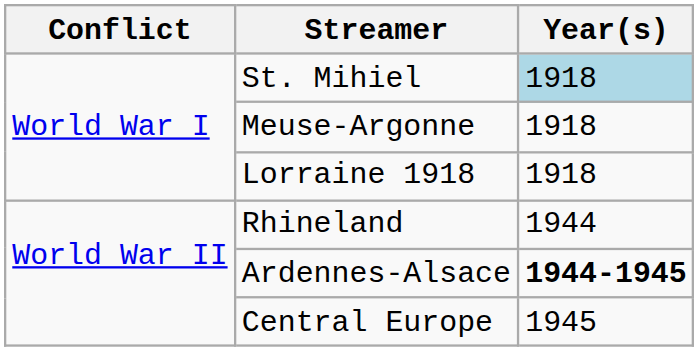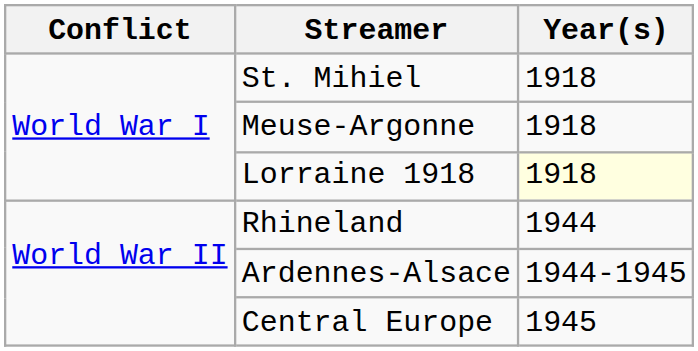(561, 78) lightblue background -> (561, 78) no background
(561, 176) no background -> (561, 176) lightyellow background
(606, 273) bold -> (606, 273) normal
